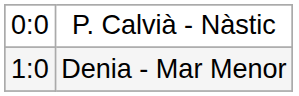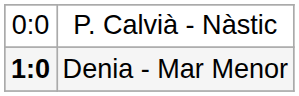(30, 68) normal -> (31, 68) bold
